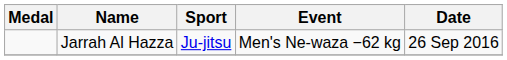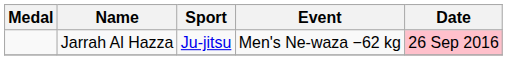(454, 43) no background -> (454, 43) pink background
